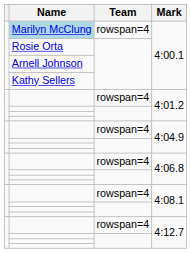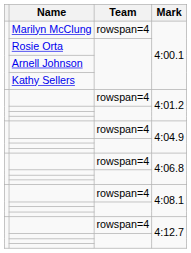(52, 30) lightblue background -> (52, 30) no background
